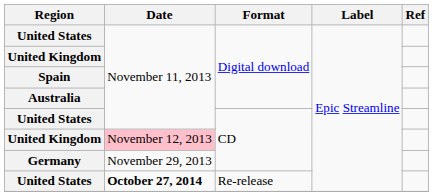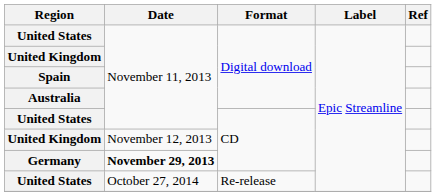(159, 139) pink background -> (159, 139) no background
(159, 160) normal -> (161, 160) bold
(155, 181) bold -> (153, 181) normal
